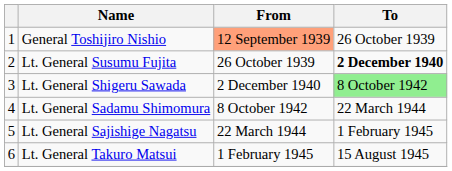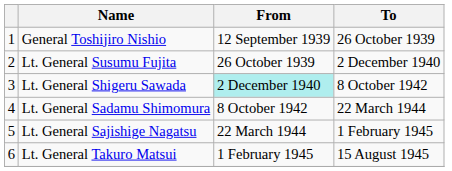(274, 39) lightsalmon background -> (274, 39) no background
(390, 62) bold -> (389, 62) normal
(269, 85) no background -> (269, 85) paleturquoise background
(382, 85) lightgreen background -> (382, 85) no background
